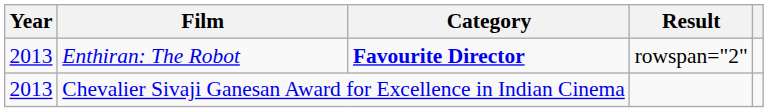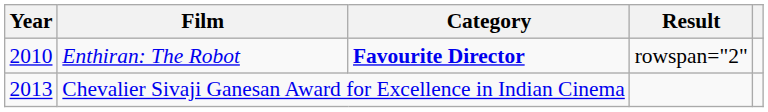(31, 55) 2013 -> (31, 55) 2010
